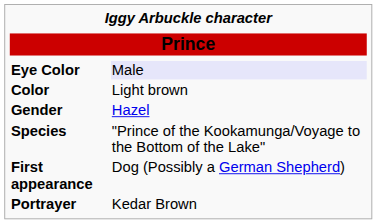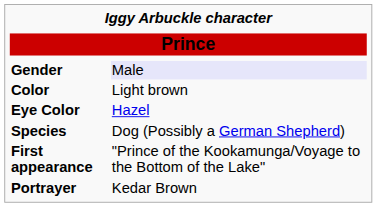(45, 70) Eye Color -> (37, 70) Gender
(37, 110) Gender -> (45, 110) Eye Color
(236, 139) "Prince of the Kookamunga/Voyage to the Bottom of the Lake" -> (228, 131) Dog (Possibly a German Shepherd)
(228, 167) Dog (Possibly a German Shepherd) -> (236, 159) "Prince of the Kookamunga/Voyage to the Bottom of the Lake"
